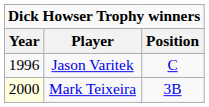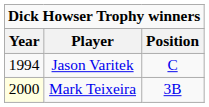(24, 65) 1996 -> (24, 65) 1994
